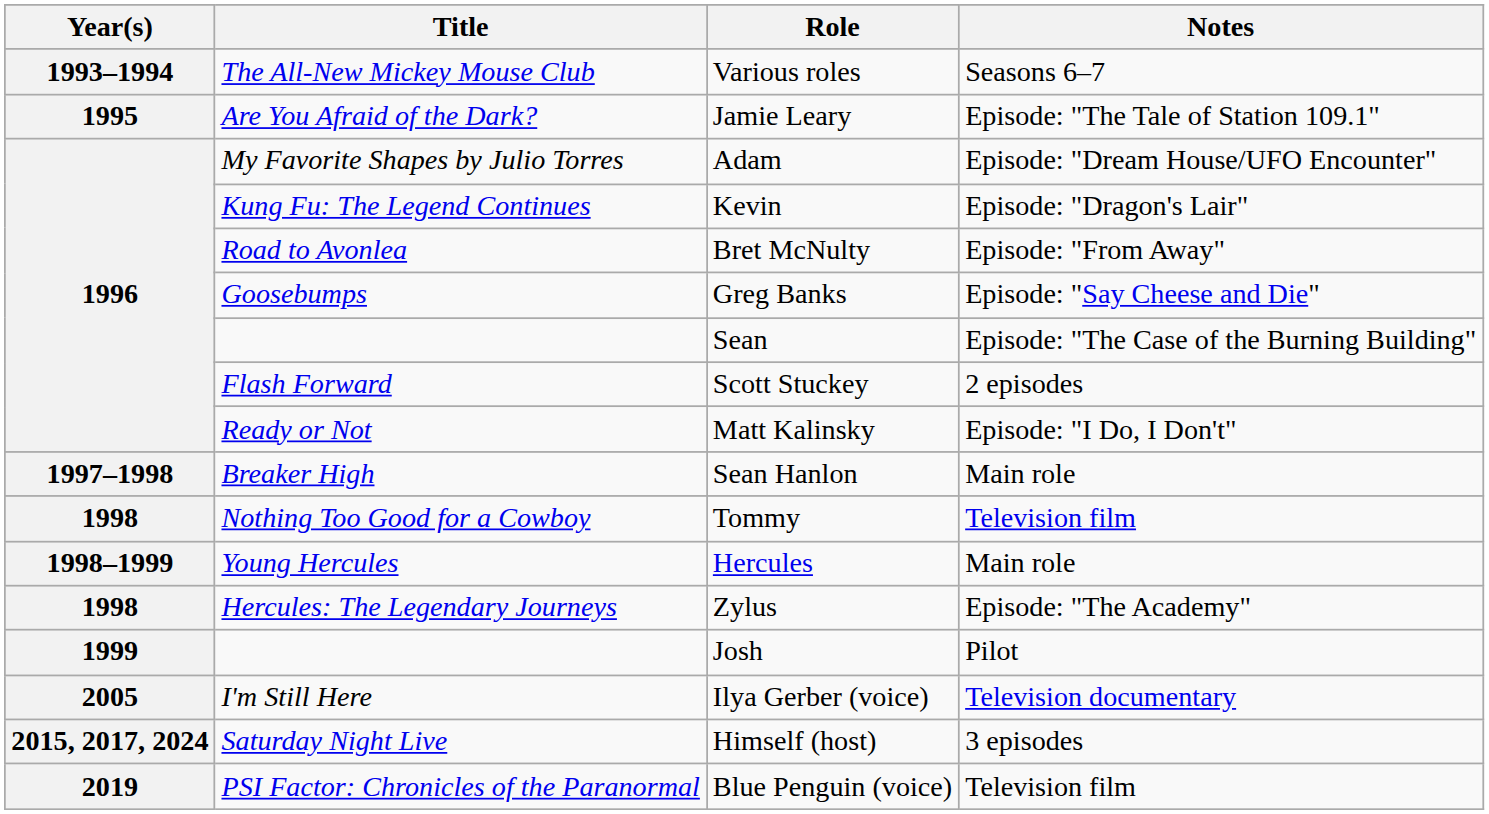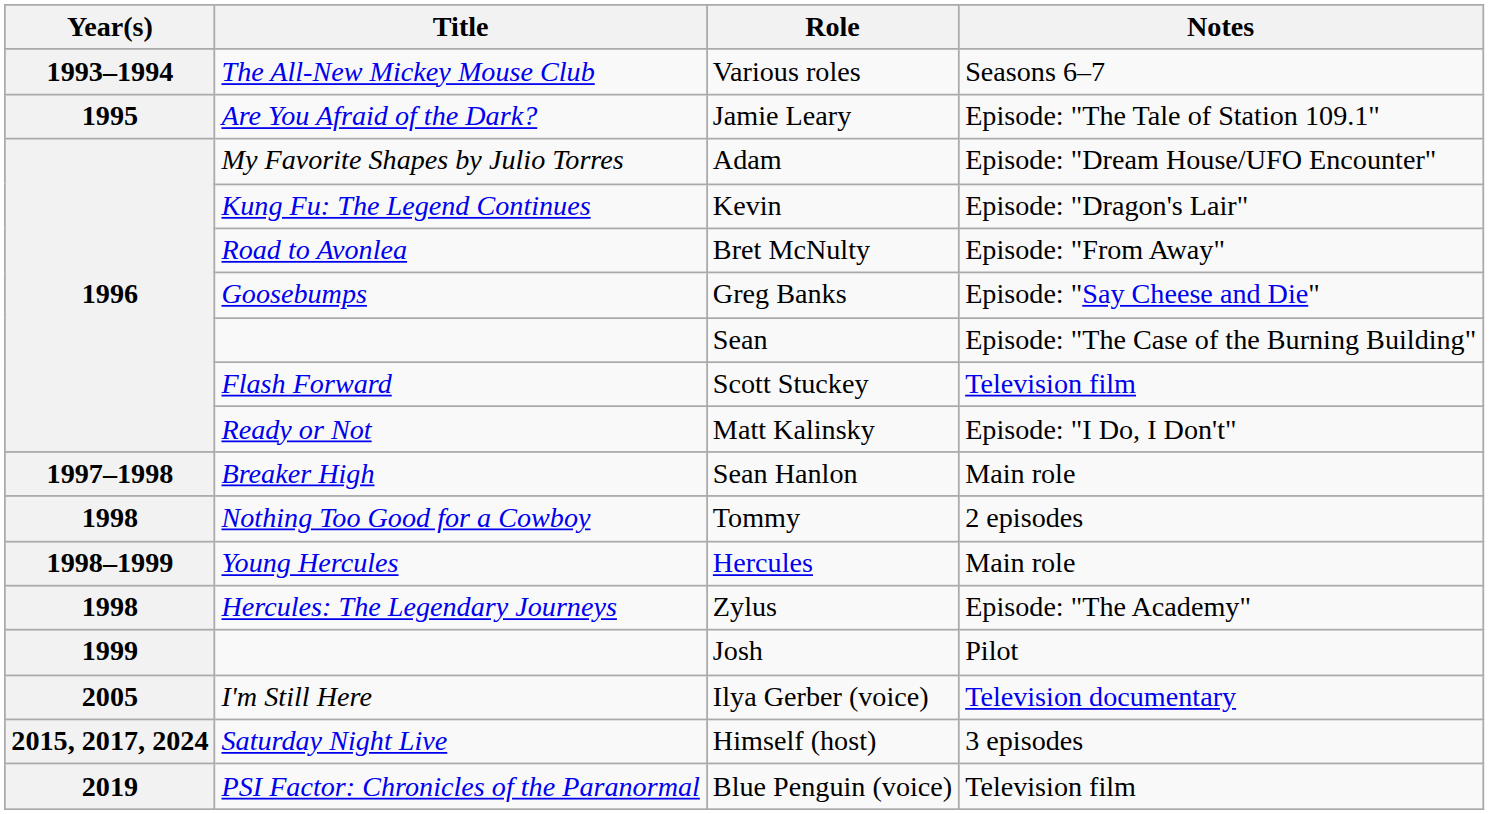(1024, 384) 2 episodes -> (1051, 384) Television film
(1051, 518) Television film -> (1024, 518) 2 episodes
